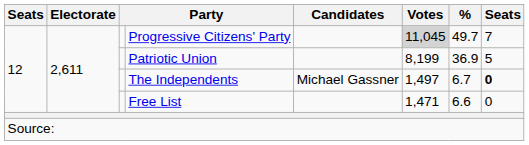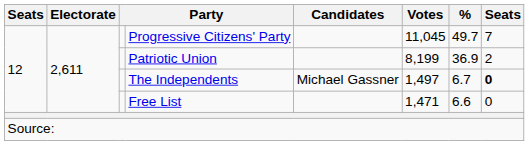(425, 36) lightgrey background -> (425, 36) no background
(488, 58) 5 -> (488, 58) 2
